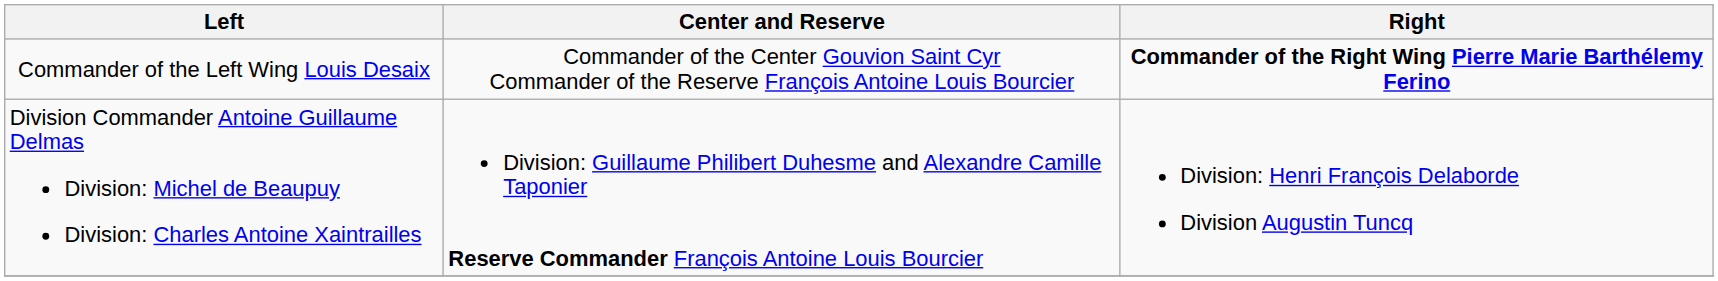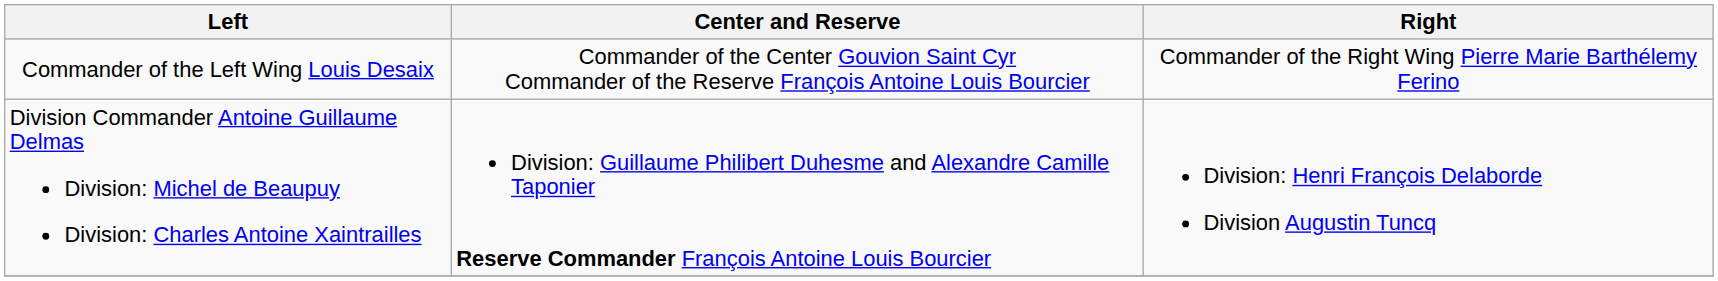(1417, 68) bold -> (1428, 68) normal
